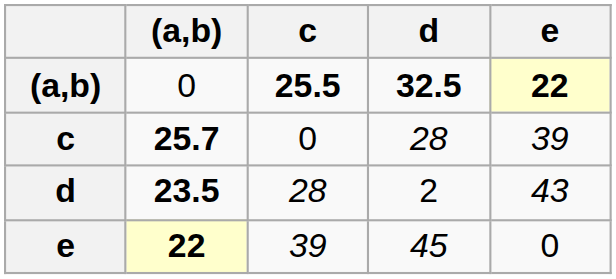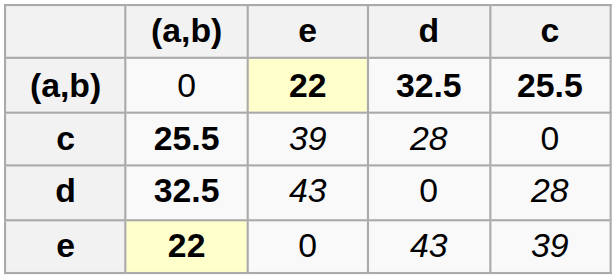columns swapped: (308, 31) <-> (550, 31)
(187, 138) 25.7 -> (187, 138) 25.5
(187, 191) 23.5 -> (187, 191) 32.5
(429, 191) 2 -> (429, 191) 0
(429, 245) 45 -> (429, 245) 43
